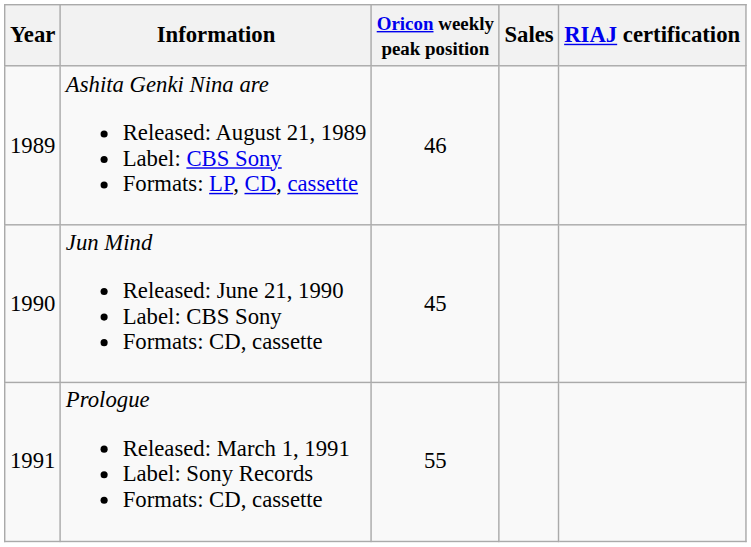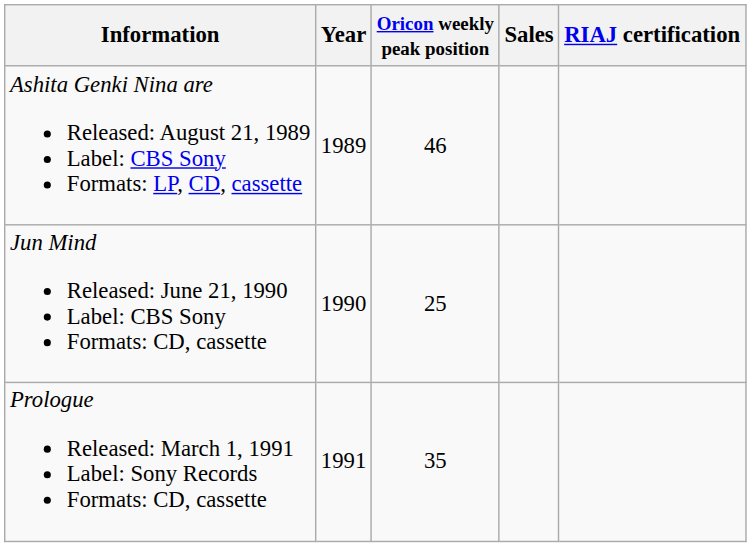columns swapped: (33, 35) <-> (216, 35)
(435, 303) 45 -> (435, 303) 25
(435, 461) 55 -> (435, 461) 35
